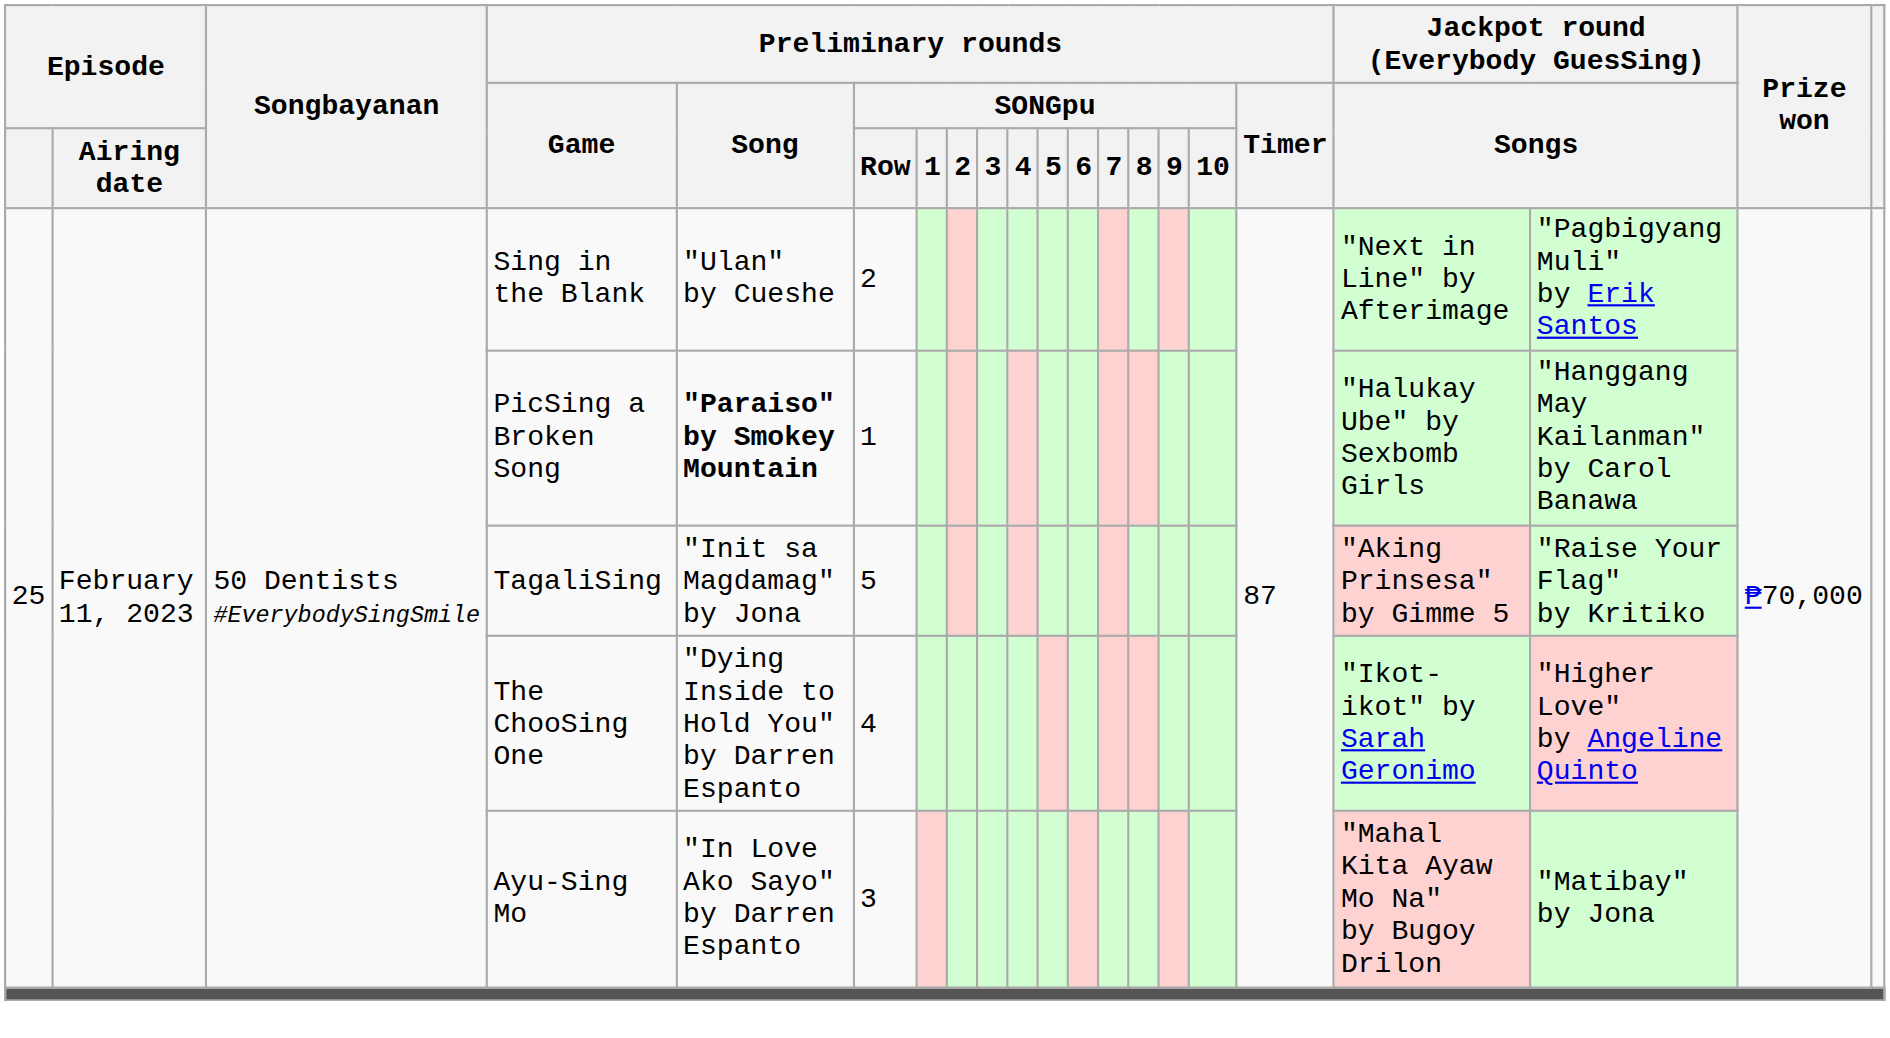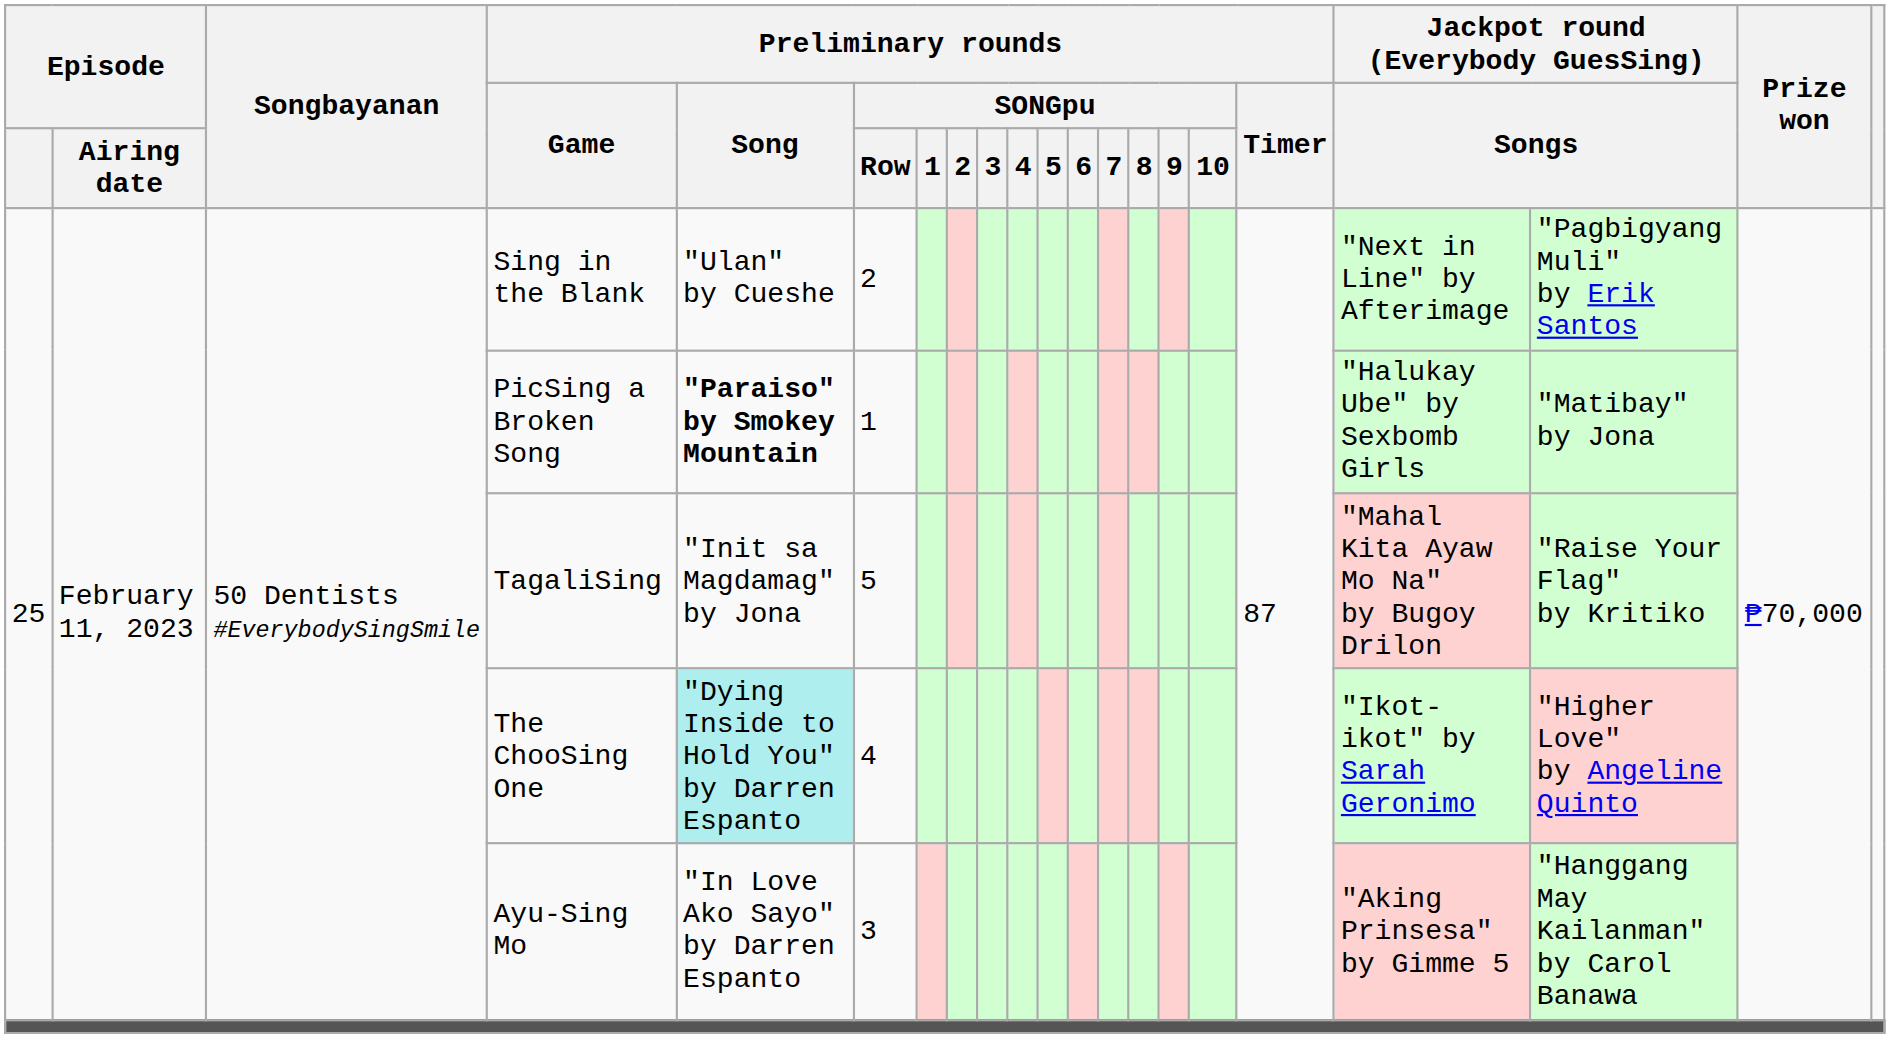(1621, 438) "Hanggang May Kailanman" by Carol Banawa -> (1613, 422) "Matibay" by Jona
(1425, 581) "Aking Prinsesa" by Gimme 5 -> (1417, 581) "Mahal Kita Ayaw Mo Na" by Bugoy Drilon
(759, 724) no background -> (759, 756) paleturquoise background
(1417, 899) "Mahal Kita Ayaw Mo Na" by Bugoy Drilon -> (1425, 932) "Aking Prinsesa" by Gimme 5
(1613, 899) "Matibay" by Jona -> (1621, 932) "Hanggang May Kailanman" by Carol Banawa
